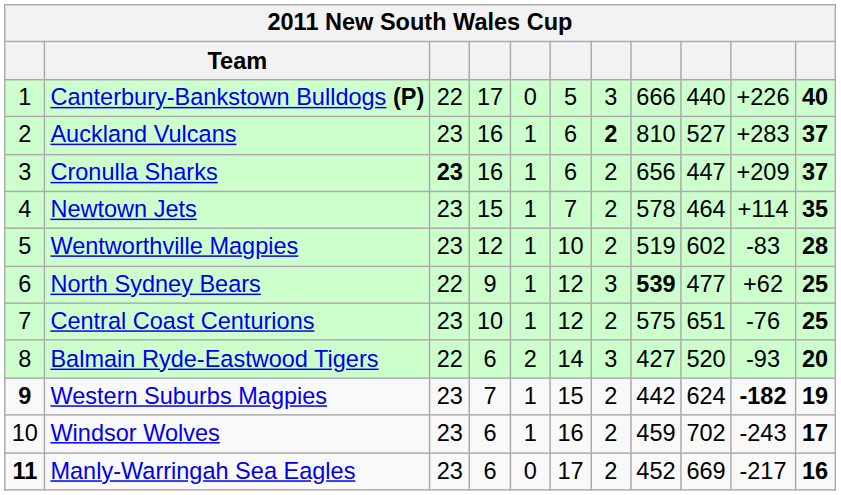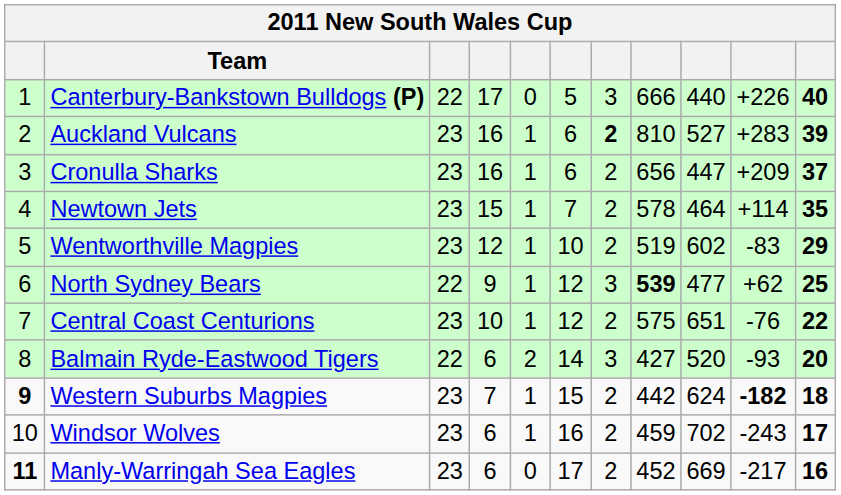(815, 135) 37 -> (815, 135) 39
(450, 172) bold -> (450, 172) normal
(815, 246) 28 -> (815, 246) 29
(815, 321) 25 -> (815, 321) 22
(815, 396) 19 -> (815, 396) 18
